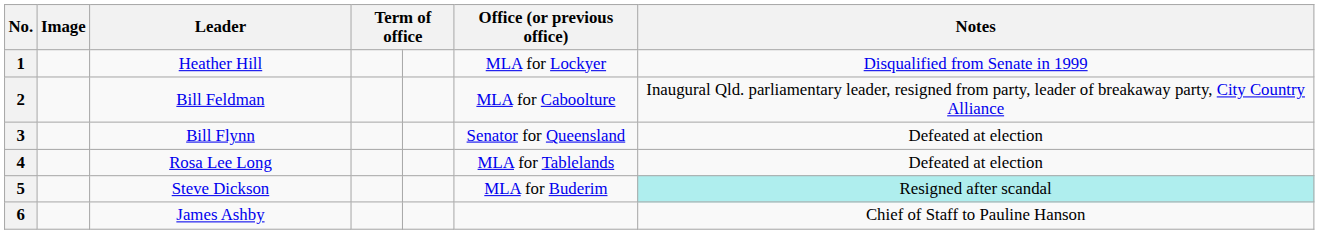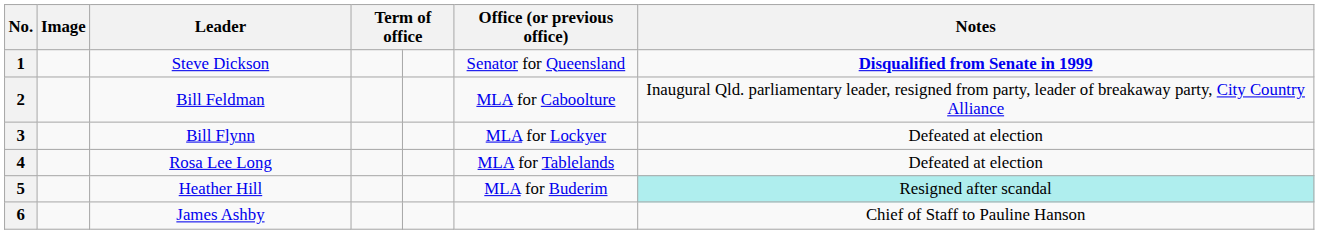(220, 63) Heather Hill -> (220, 63) Steve Dickson
(546, 63) MLA for Lockyer -> (546, 63) Senator for Queensland
(976, 63) normal -> (976, 63) bold
(546, 135) Senator for Queensland -> (546, 135) MLA for Lockyer
(220, 188) Steve Dickson -> (220, 188) Heather Hill
